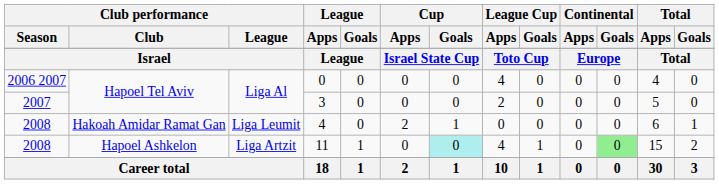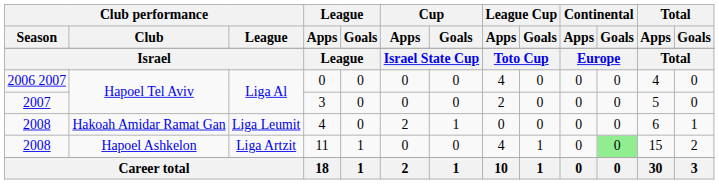(456, 146) paleturquoise background -> (456, 146) no background
